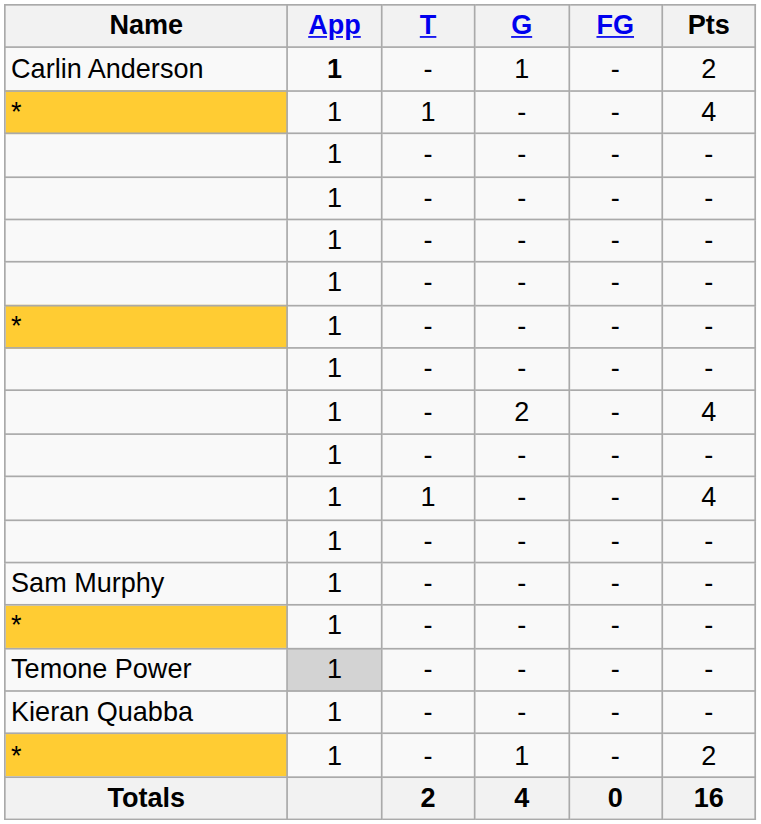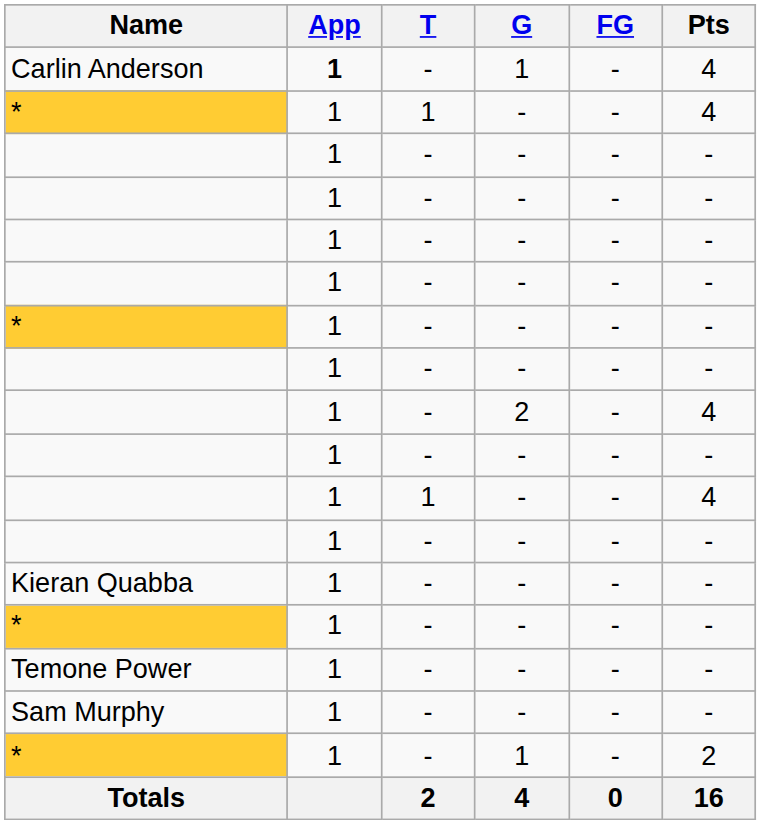(709, 68) 2 -> (709, 68) 4
rows swapped: (88, 583) <-> (102, 712)
(335, 669) lightgrey background -> (335, 669) no background
